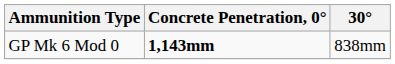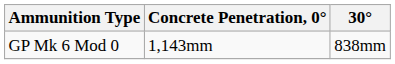(181, 44) bold -> (180, 44) normal
